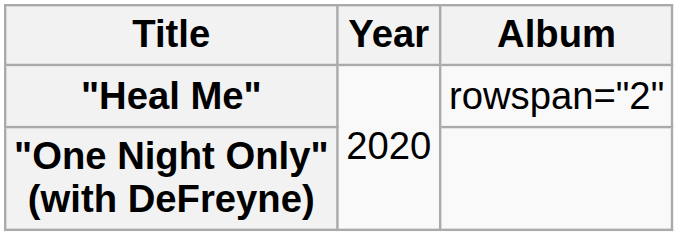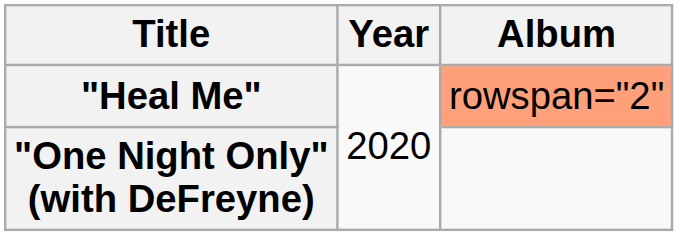(557, 95) no background -> (557, 95) lightsalmon background
